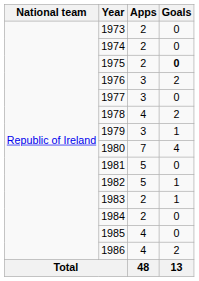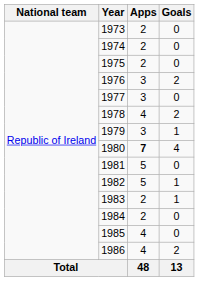(177, 64) bold -> (177, 64) normal
(143, 149) normal -> (143, 149) bold
